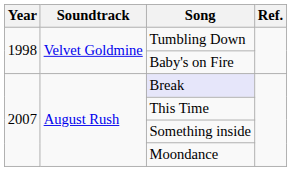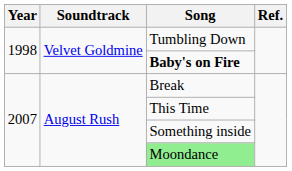(192, 62) normal -> (195, 62) bold
(167, 85) lavender background -> (167, 85) no background
(184, 154) no background -> (184, 154) lightgreen background
